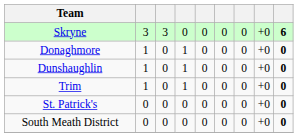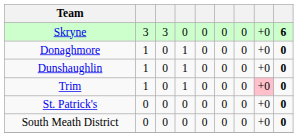(264, 86) no background -> (264, 86) pink background
